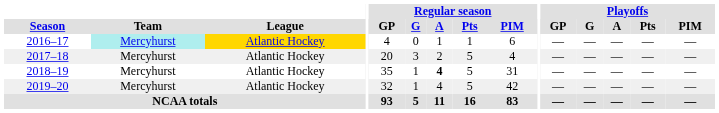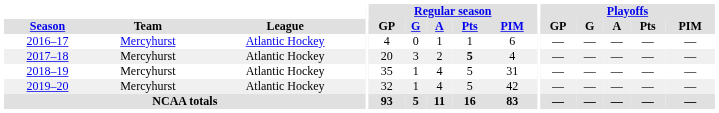(148, 41) paleturquoise background -> (148, 41) no background
(285, 41) gold background -> (285, 41) no background
(470, 56) normal -> (470, 56) bold
(439, 71) bold -> (439, 71) normal
